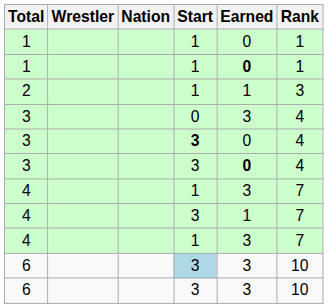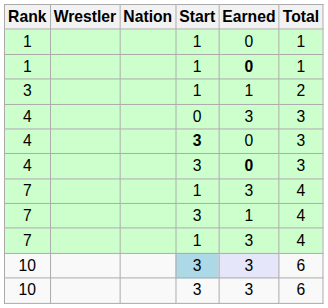columns swapped: (300, 16) <-> (26, 16)
(247, 265) no background -> (249, 265) lavender background
